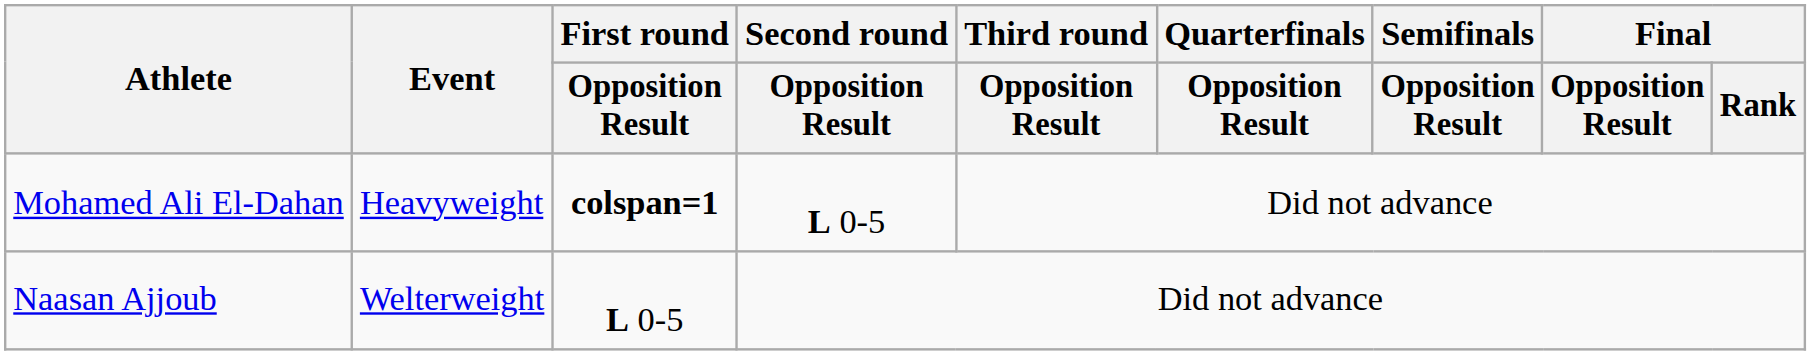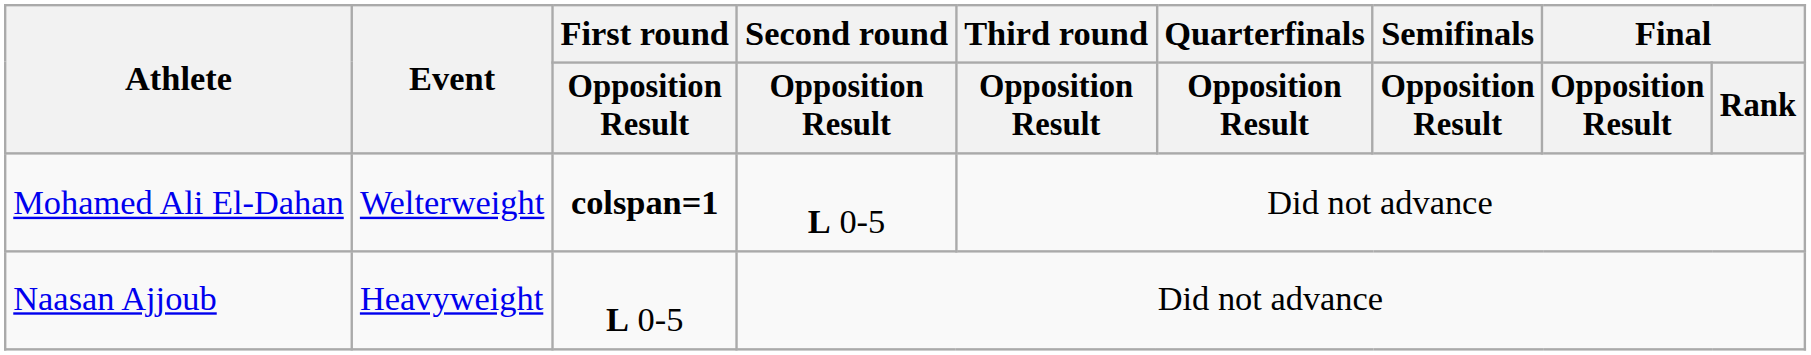(452, 202) Heavyweight -> (452, 202) Welterweight
(452, 299) Welterweight -> (452, 299) Heavyweight
